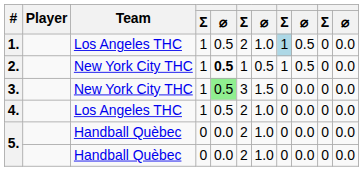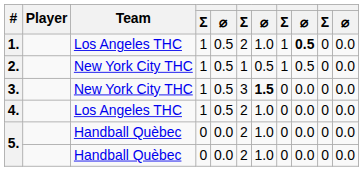(284, 44) lightblue background -> (284, 44) no background
(305, 44) normal -> (305, 44) bold
(224, 66) bold -> (224, 66) normal
(224, 89) lightgreen background -> (224, 89) no background
(264, 89) normal -> (264, 89) bold
